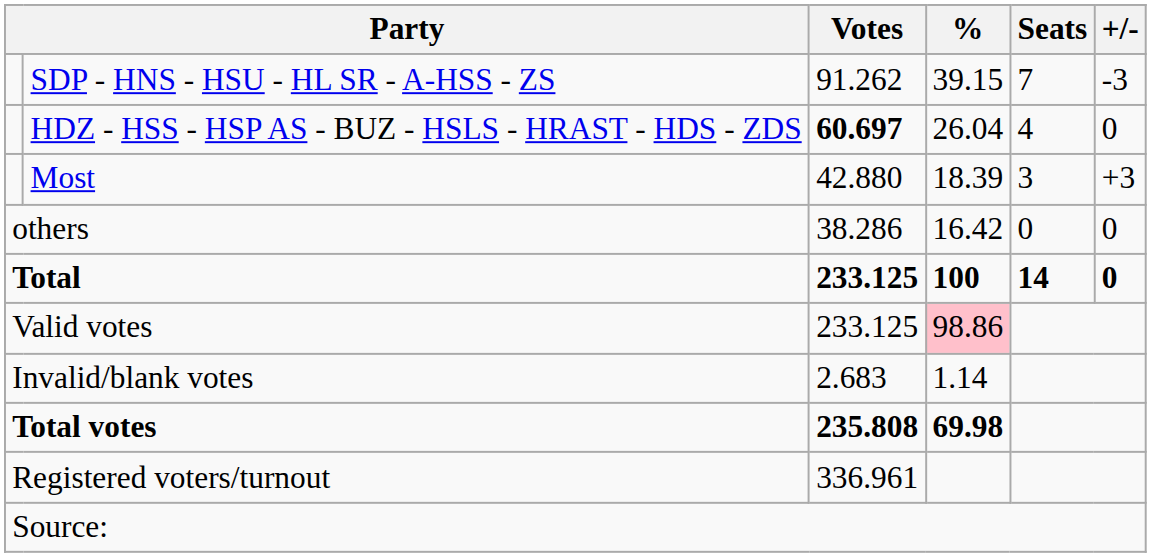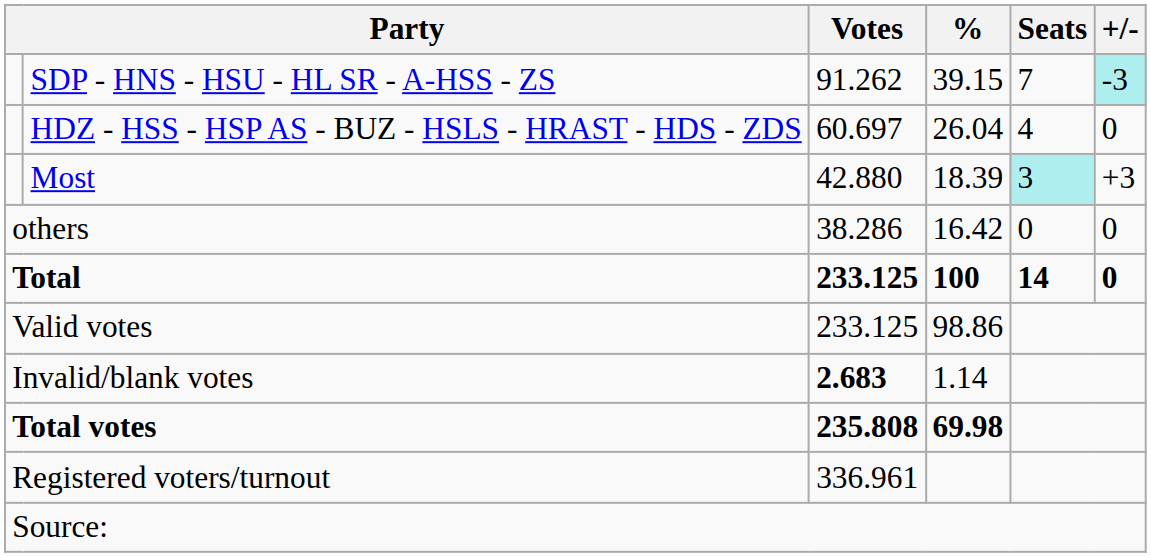(1115, 79) no background -> (1115, 79) paleturquoise background
(859, 128) bold -> (859, 128) normal
(1025, 178) no background -> (1025, 178) paleturquoise background
(968, 327) pink background -> (968, 327) no background
(851, 377) normal -> (851, 377) bold
